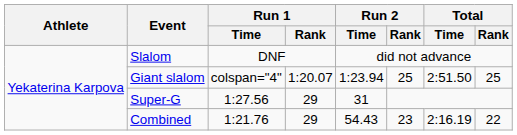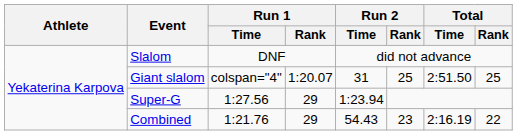(361, 78) 1:23.94 -> (361, 78) 31
(361, 99) 31 -> (361, 99) 1:23.94
